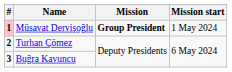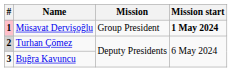(131, 28) bold -> (129, 28) normal
(194, 28) normal -> (195, 28) bold
(9, 44) no background -> (9, 44) lightgrey background
